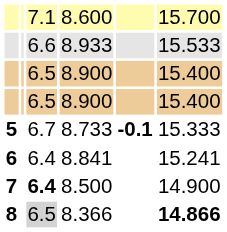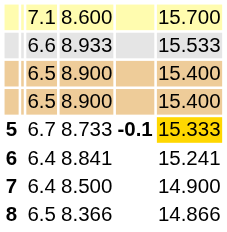(189, 129) no background -> (189, 129) gold background
(42, 186) bold -> (42, 186) normal
(42, 214) lightgrey background -> (42, 214) no background
(189, 214) bold -> (189, 214) normal
